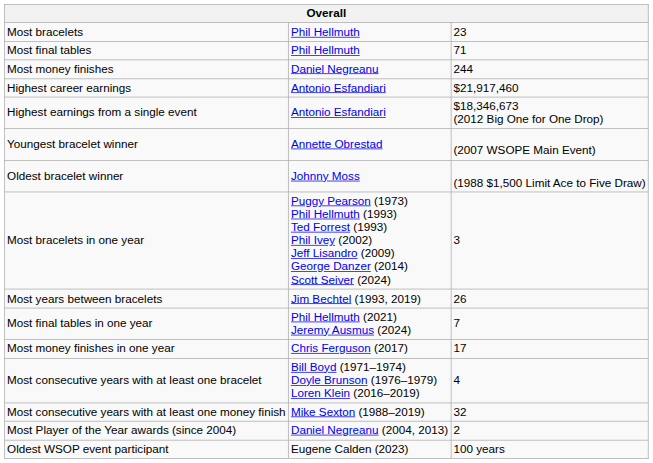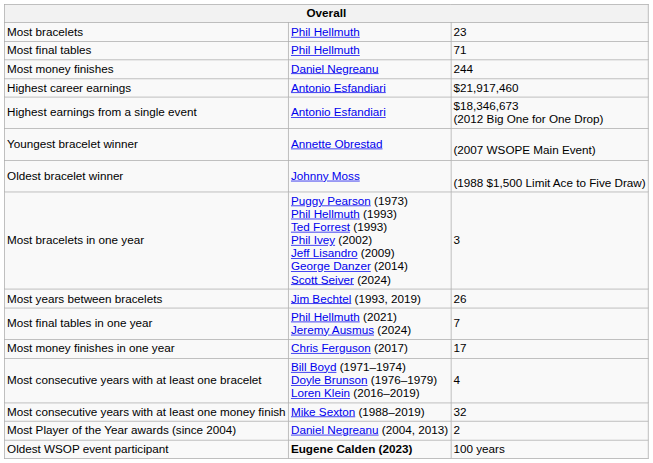(350, 449) normal -> (352, 449) bold
